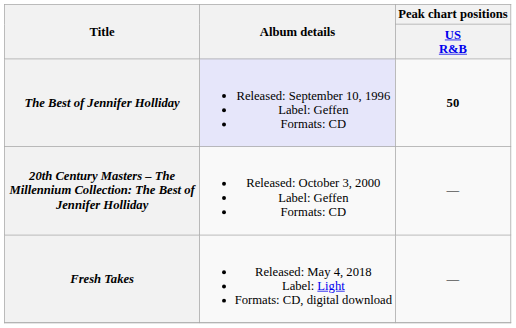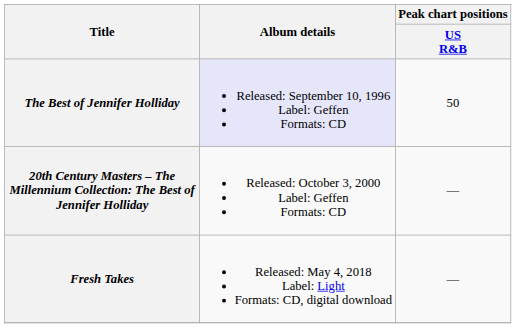(453, 102) bold -> (453, 102) normal
